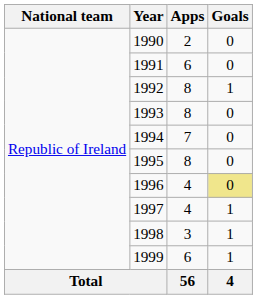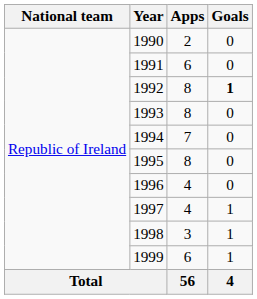(230, 88) normal -> (230, 88) bold
(230, 185) khaki background -> (230, 185) no background
